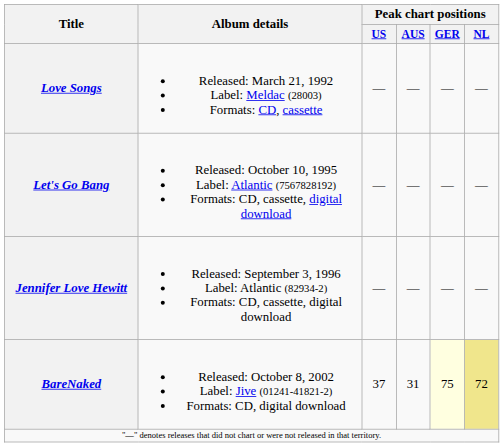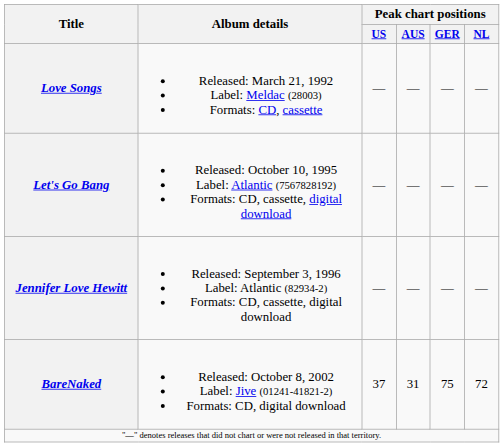(447, 384) lightyellow background -> (447, 384) no background
(482, 384) khaki background -> (482, 384) no background
